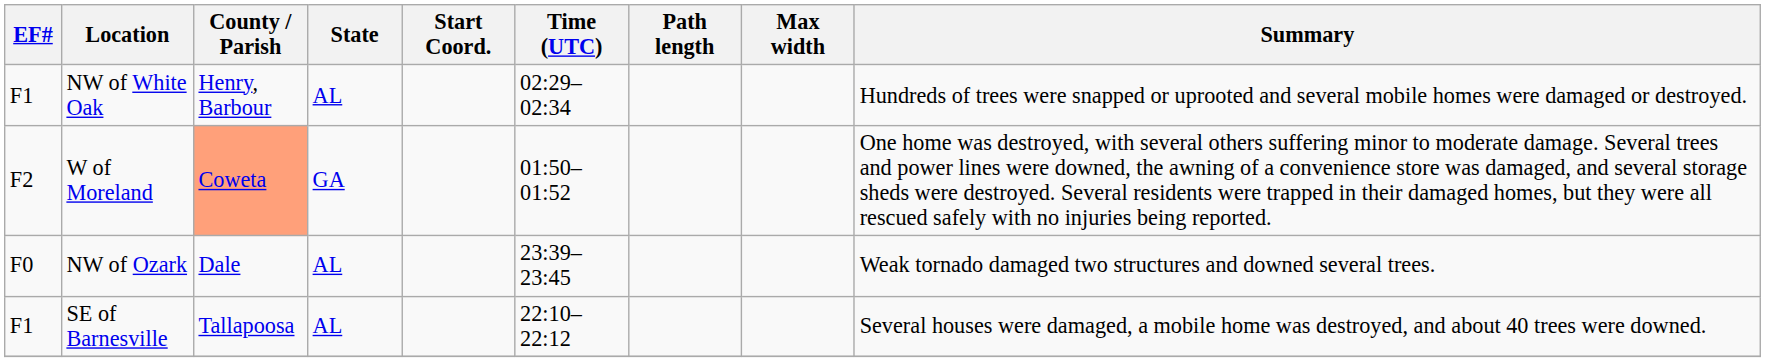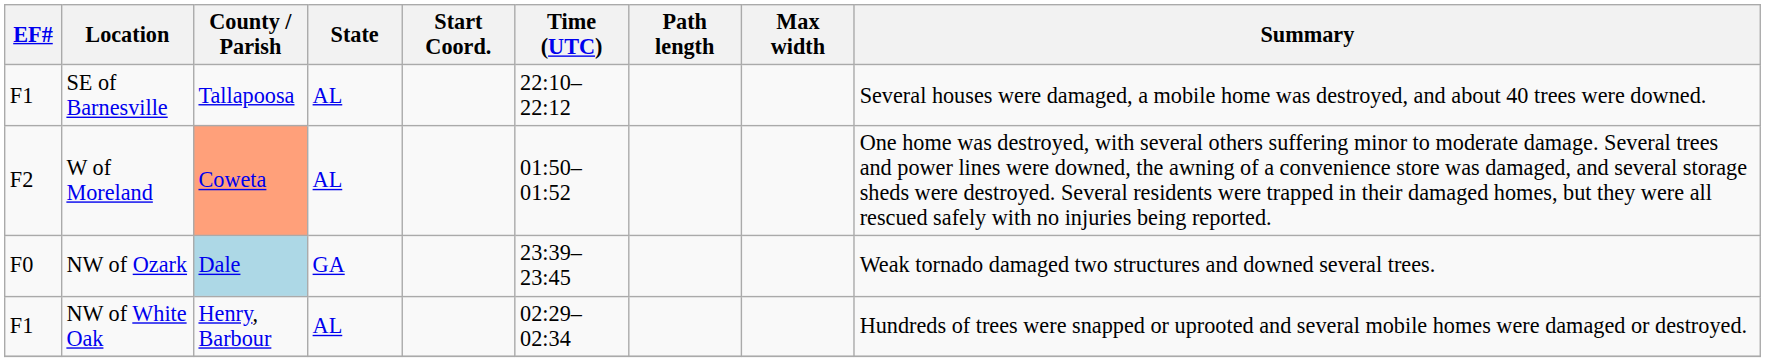rows swapped: (117, 325) <-> (127, 94)
(329, 180) GA -> (327, 180) AL
(219, 265) no background -> (219, 265) lightblue background
(327, 265) AL -> (329, 265) GA
